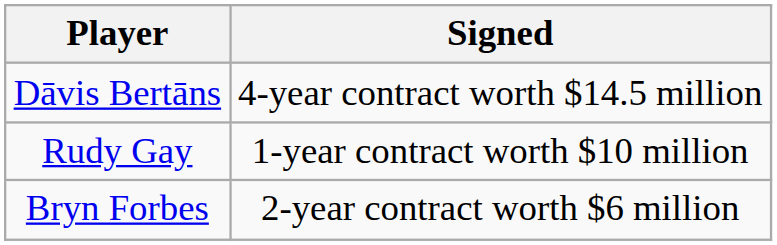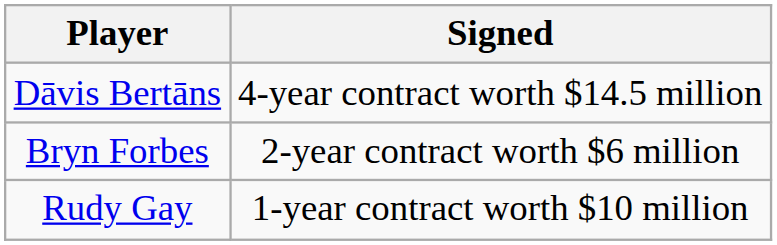rows swapped: (117, 150) <-> (117, 208)
